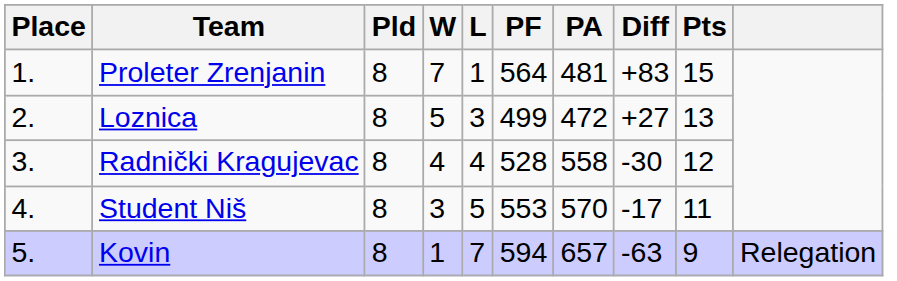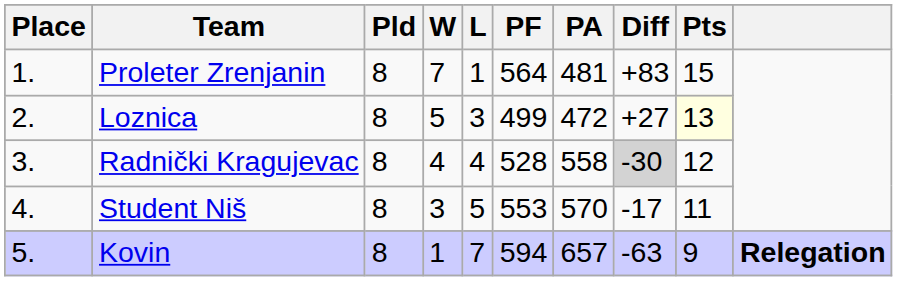(698, 117) no background -> (698, 117) lightyellow background
(642, 162) no background -> (642, 162) lightgrey background
(808, 252) normal -> (813, 252) bold
